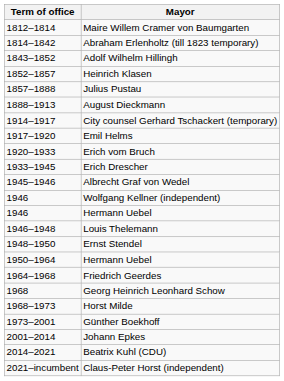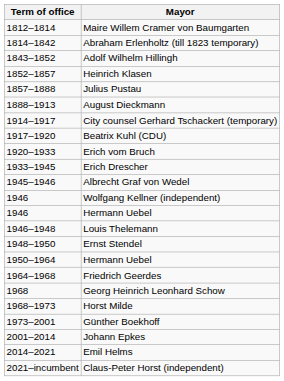(108, 136) Emil Helms -> (125, 136) Beatrix Kuhl (CDU)
(125, 352) Beatrix Kuhl (CDU) -> (108, 352) Emil Helms
